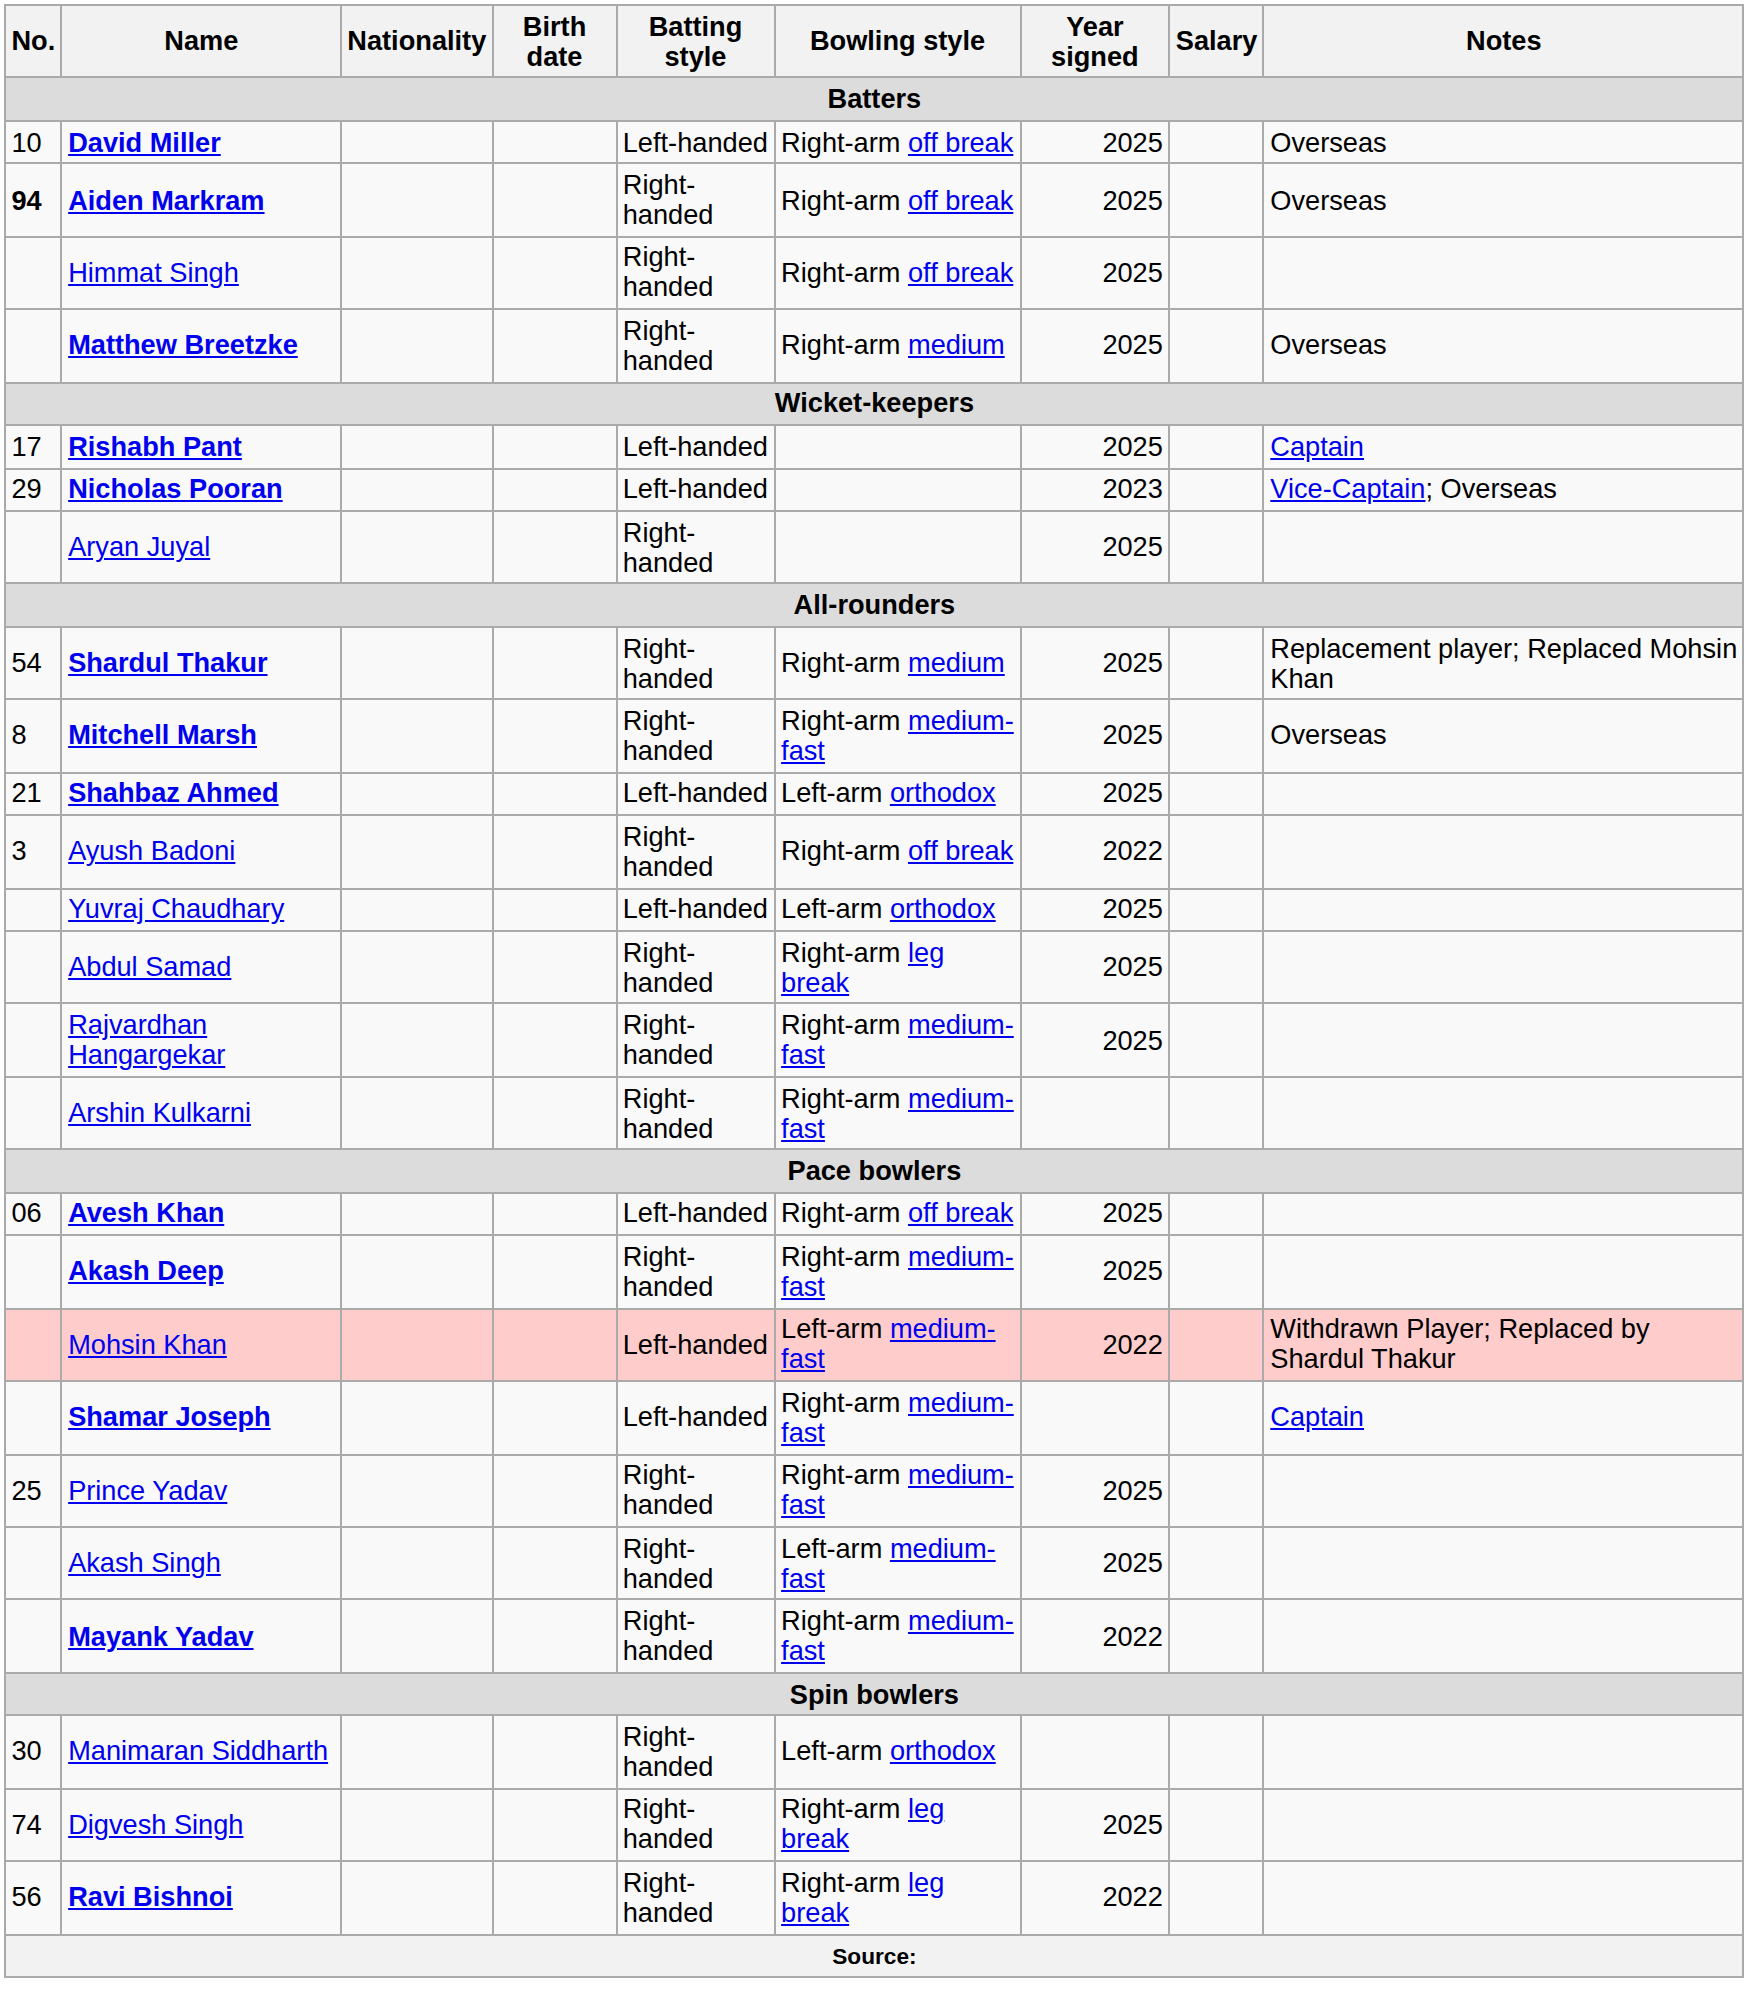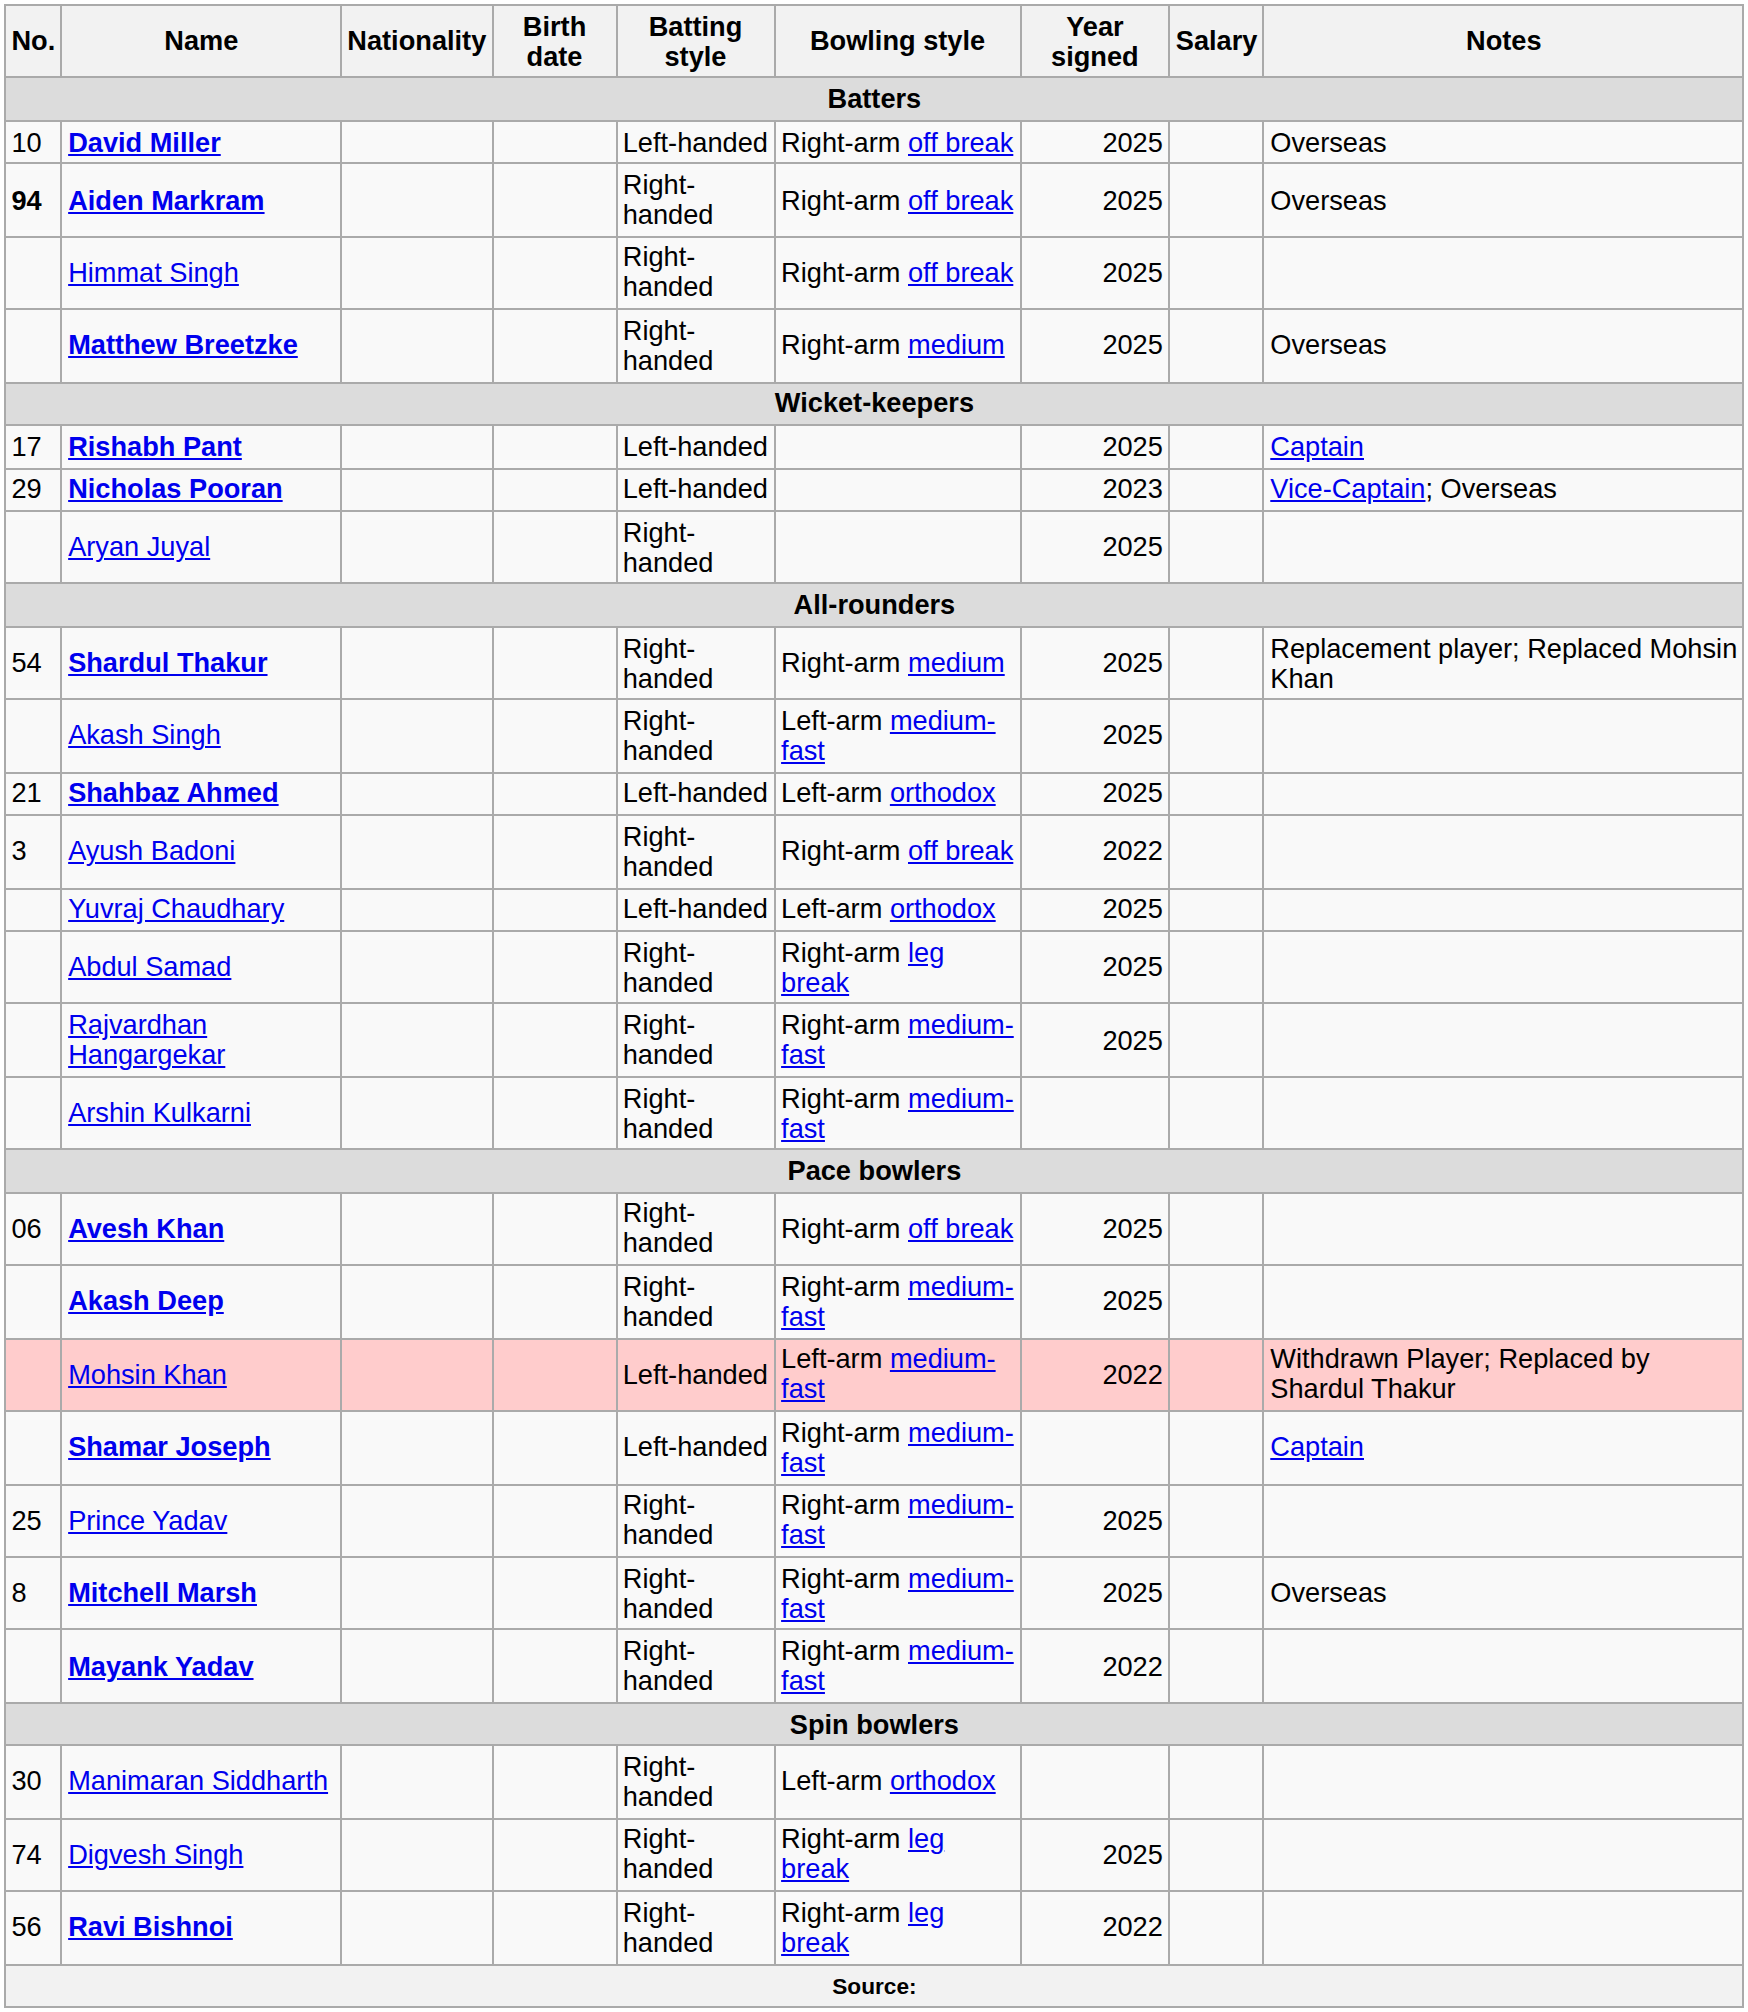rows swapped: (163, 736) <-> (144, 1563)
(695, 1214) Left-handed -> (668, 1229) Right-handed
